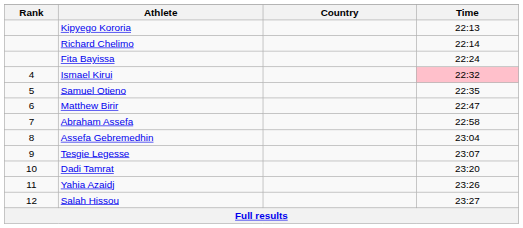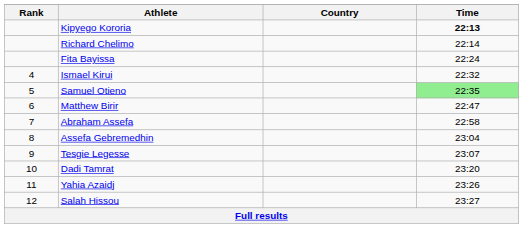(467, 28) normal -> (467, 28) bold
(467, 75) pink background -> (467, 75) no background
(467, 91) no background -> (467, 91) lightgreen background
